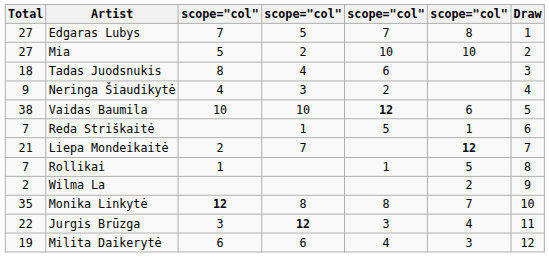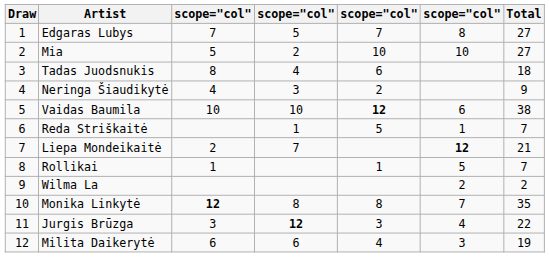columns swapped: (527, 14) <-> (26, 14)
